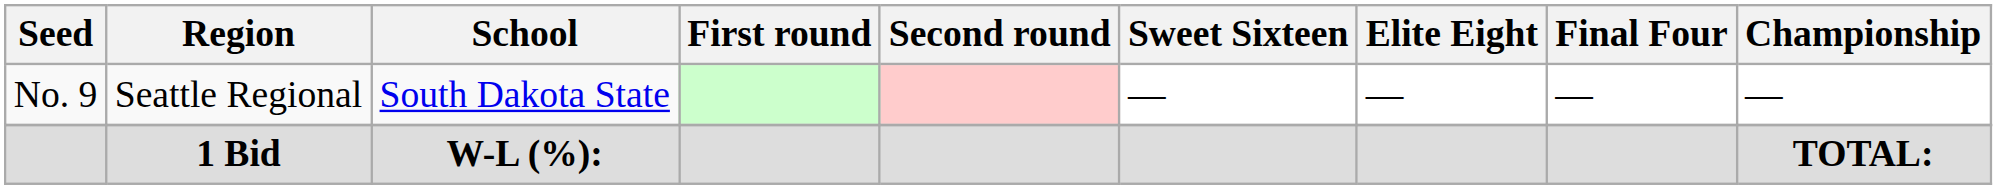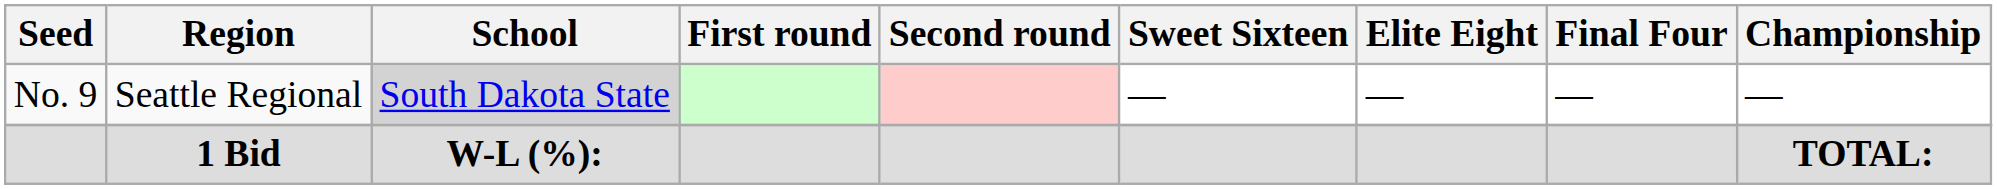(525, 93) no background -> (525, 93) lightgrey background
